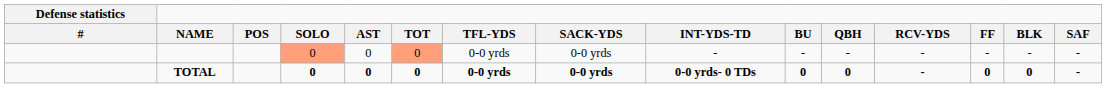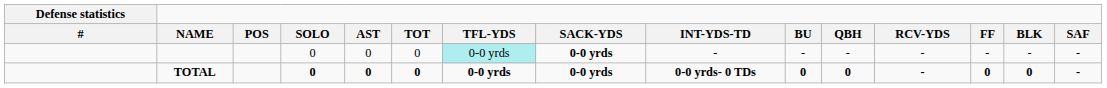(313, 53) lightsalmon background -> (313, 53) no background
(417, 53) lightsalmon background -> (417, 53) no background
(489, 53) no background -> (489, 53) paleturquoise background
(591, 53) normal -> (591, 53) bold
